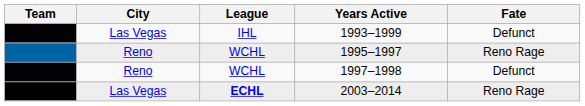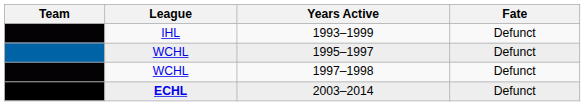- column: (138, 14)
(514, 52) Reno Rage -> (515, 52) Defunct
(514, 91) Reno Rage -> (515, 91) Defunct
